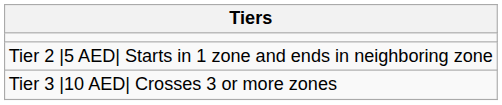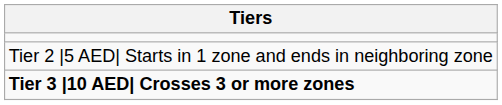(173, 84) normal -> (182, 84) bold
